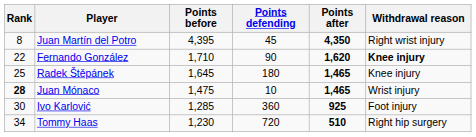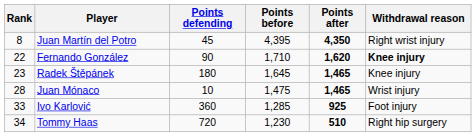columns swapped: (201, 18) <-> (271, 18)
(19, 73) 25 -> (19, 73) 23
(19, 90) bold -> (19, 90) normal
(19, 106) 30 -> (19, 106) 33
